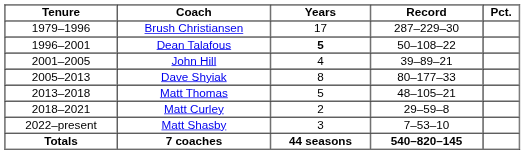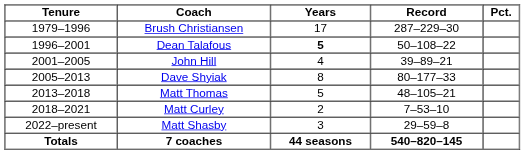(426, 109) 29–59–8 -> (426, 109) 7–53–10
(426, 125) 7–53–10 -> (426, 125) 29–59–8
